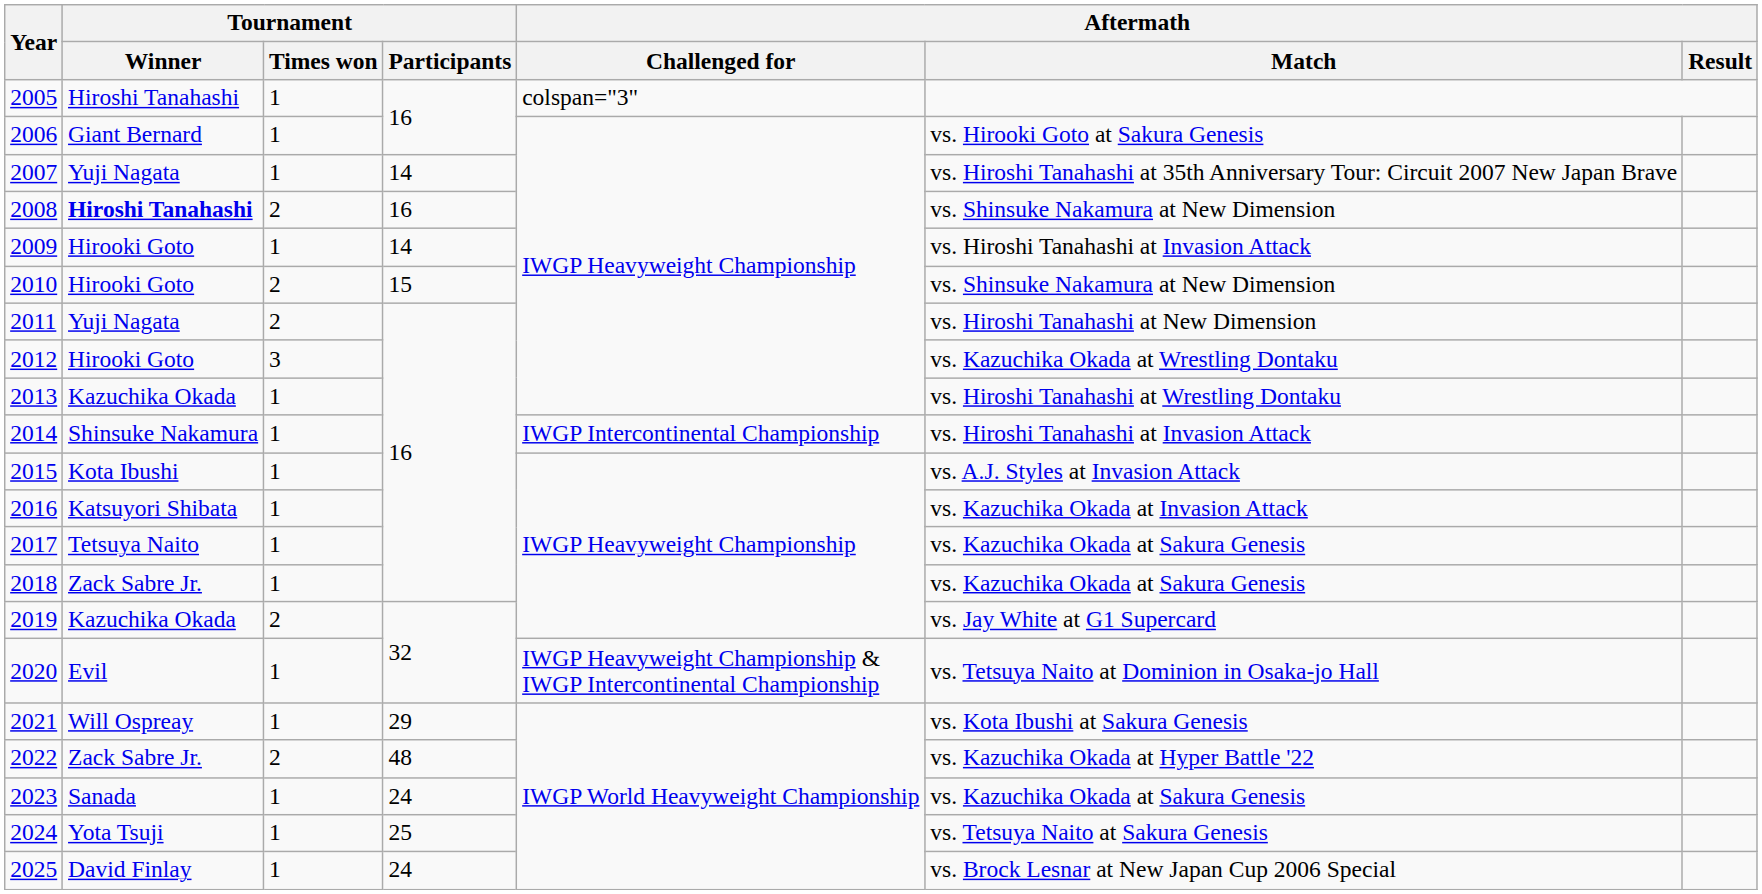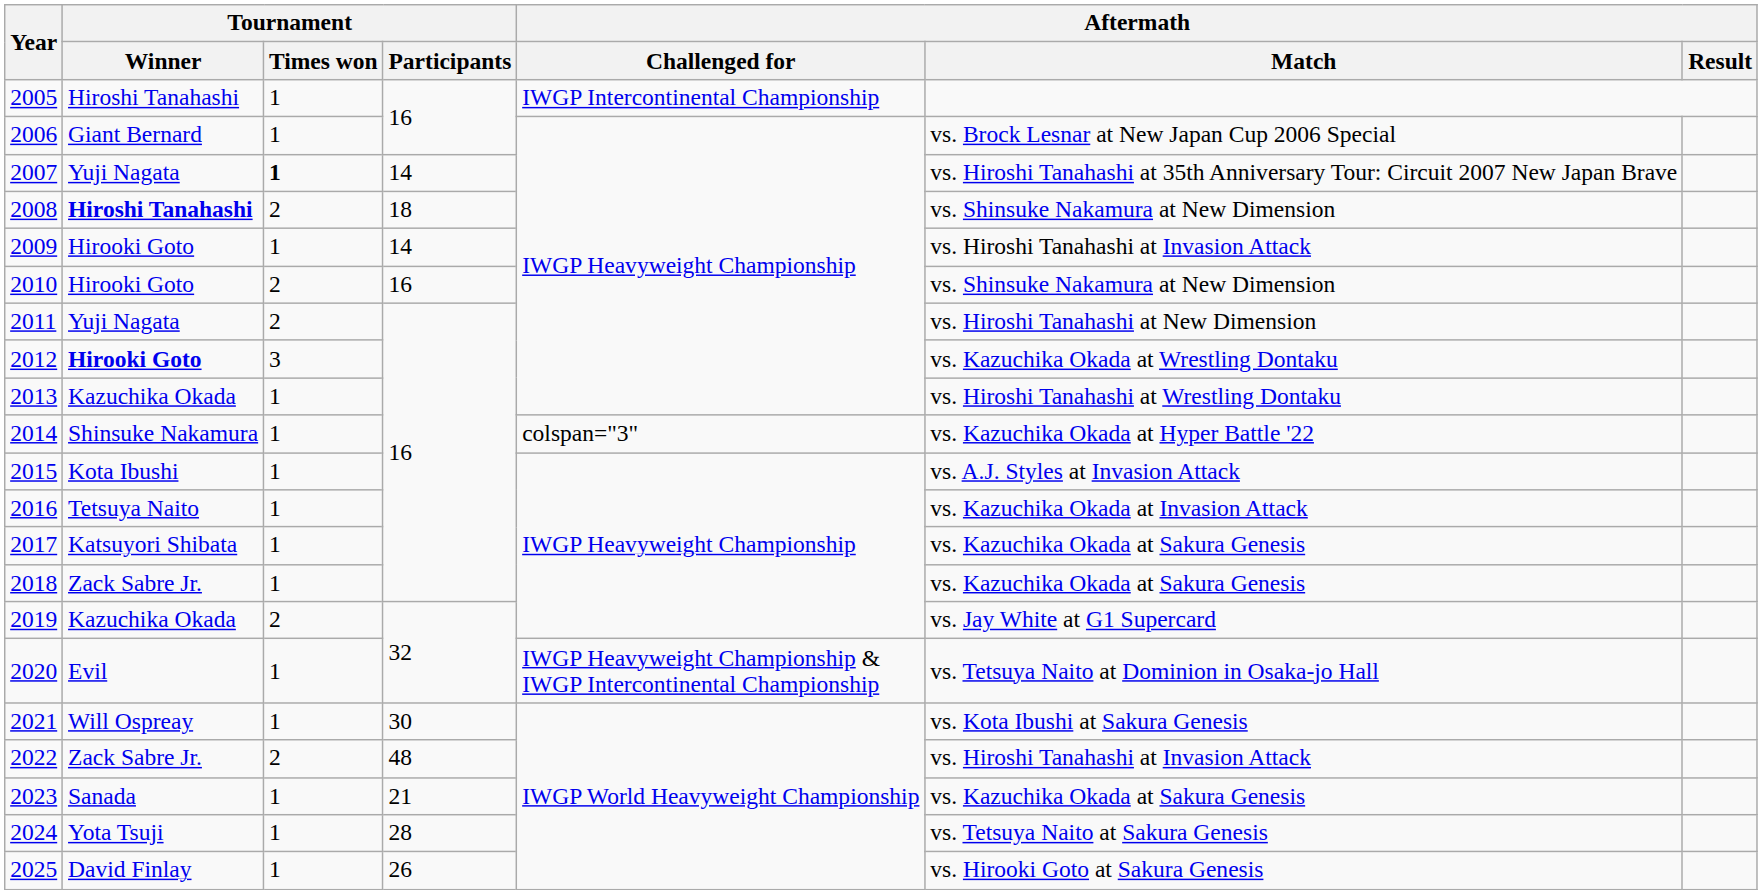(580, 97) colspan="3" -> (701, 97) IWGP Intercontinental Championship
(1097, 135) vs. Hirooki Goto at Sakura Genesis -> (1163, 135) vs. Brock Lesnar at New Japan Cup 2006 Special
(275, 172) normal -> (275, 172) bold
(400, 209) 16 -> (400, 209) 18
(400, 284) 15 -> (400, 284) 16
(131, 358) normal -> (135, 358) bold
(701, 433) IWGP Intercontinental Championship -> (580, 433) colspan="3"
(1121, 433) vs. Hiroshi Tanahashi at Invasion Attack -> (1122, 433) vs. Kazuchika Okada at Hyper Battle '22
(153, 508) Katsuyori Shibata -> (134, 508) Tetsuya Naito
(134, 545) Tetsuya Naito -> (153, 545) Katsuyori Shibata
(400, 721) 29 -> (400, 721) 30
(1122, 758) vs. Kazuchika Okada at Hyper Battle '22 -> (1121, 758) vs. Hiroshi Tanahashi at Invasion Attack
(400, 795) 24 -> (400, 795) 21
(400, 832) 25 -> (400, 832) 28
(400, 870) 24 -> (400, 870) 26
(1163, 870) vs. Brock Lesnar at New Japan Cup 2006 Special -> (1097, 870) vs. Hirooki Goto at Sakura Genesis
